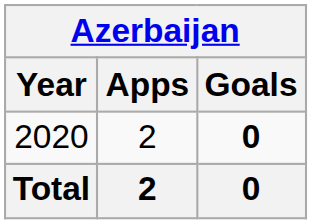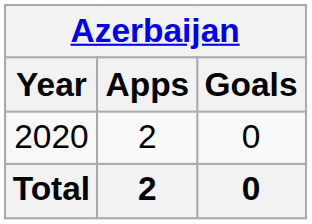(251, 137) bold -> (251, 137) normal
